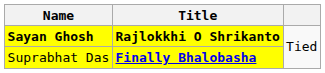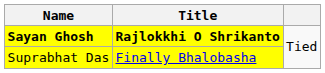(186, 57) bold -> (186, 57) normal
